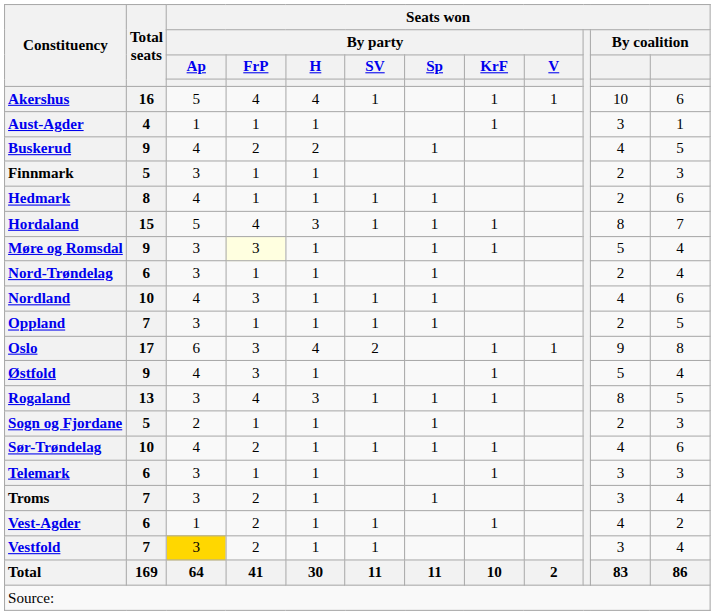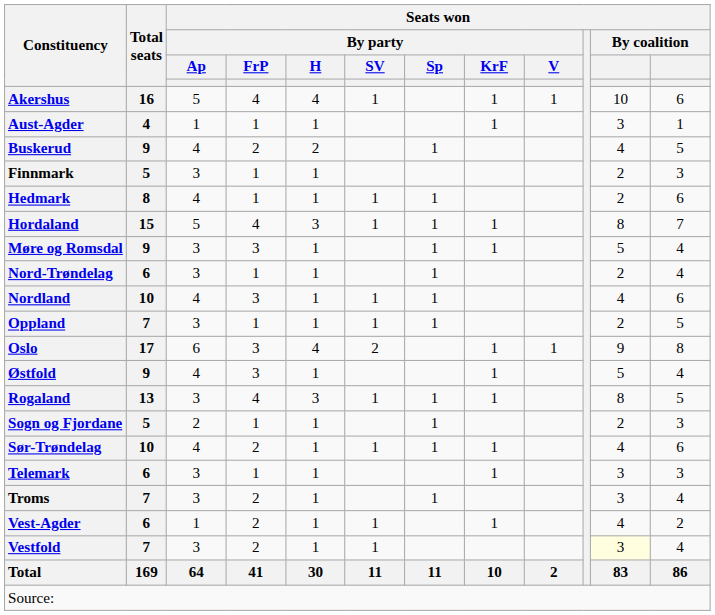(256, 248) lightyellow background -> (256, 248) no background
(196, 548) gold background -> (196, 548) no background
(620, 548) no background -> (620, 548) lightyellow background
